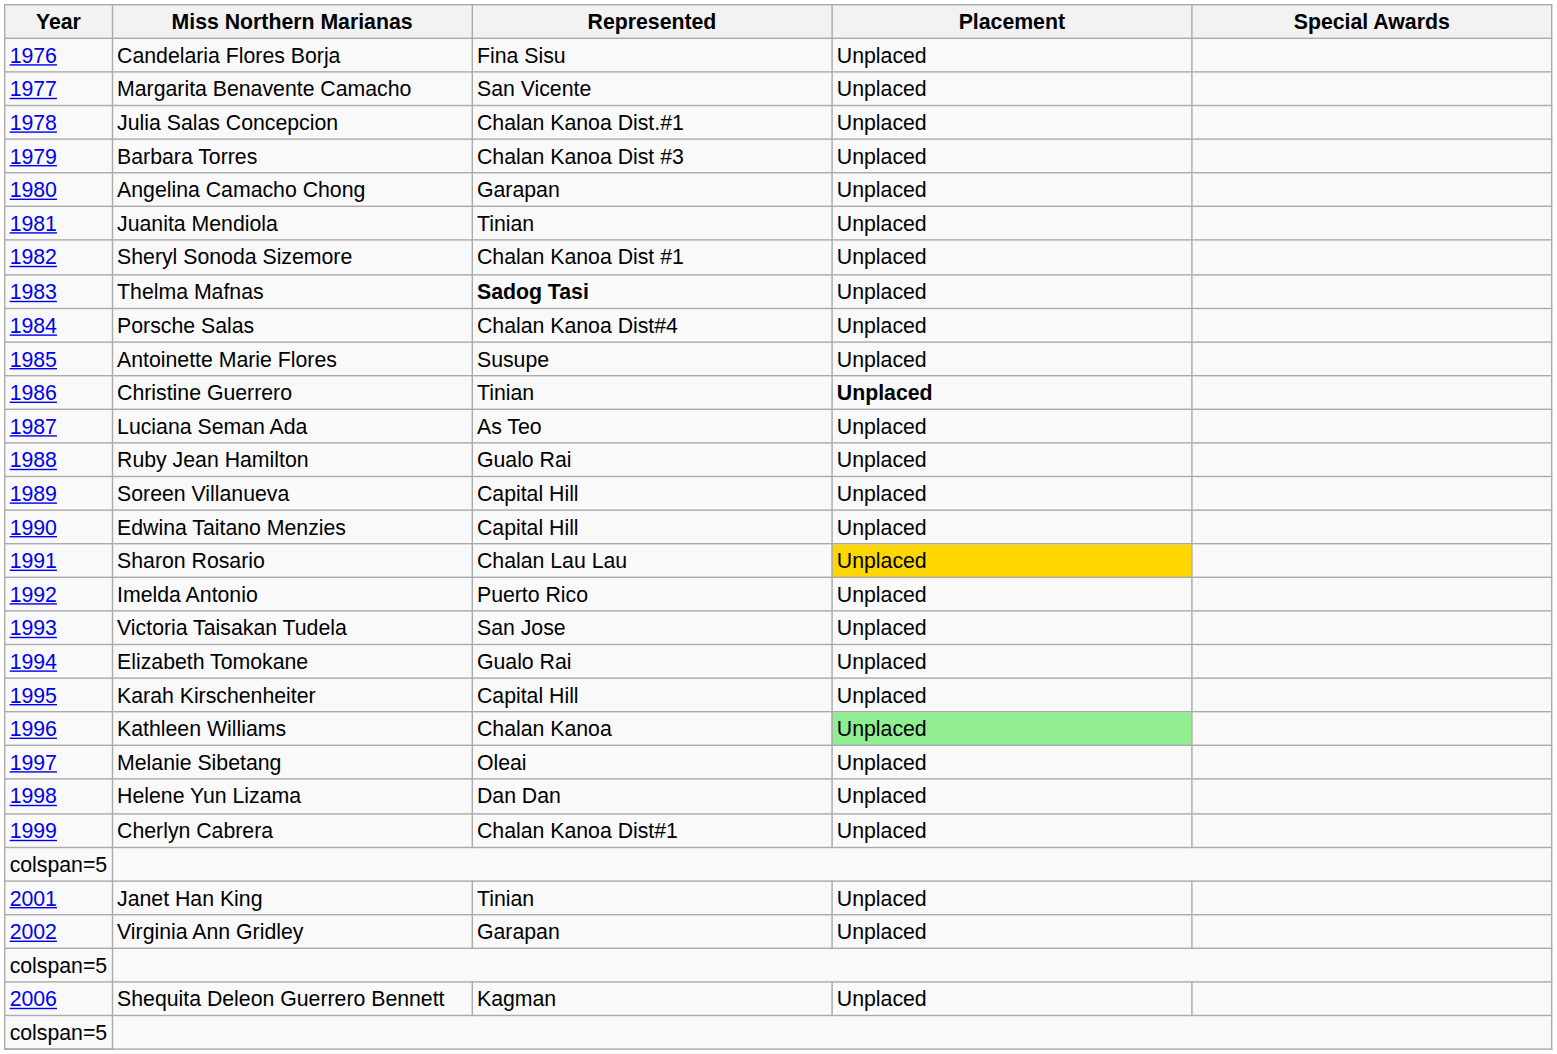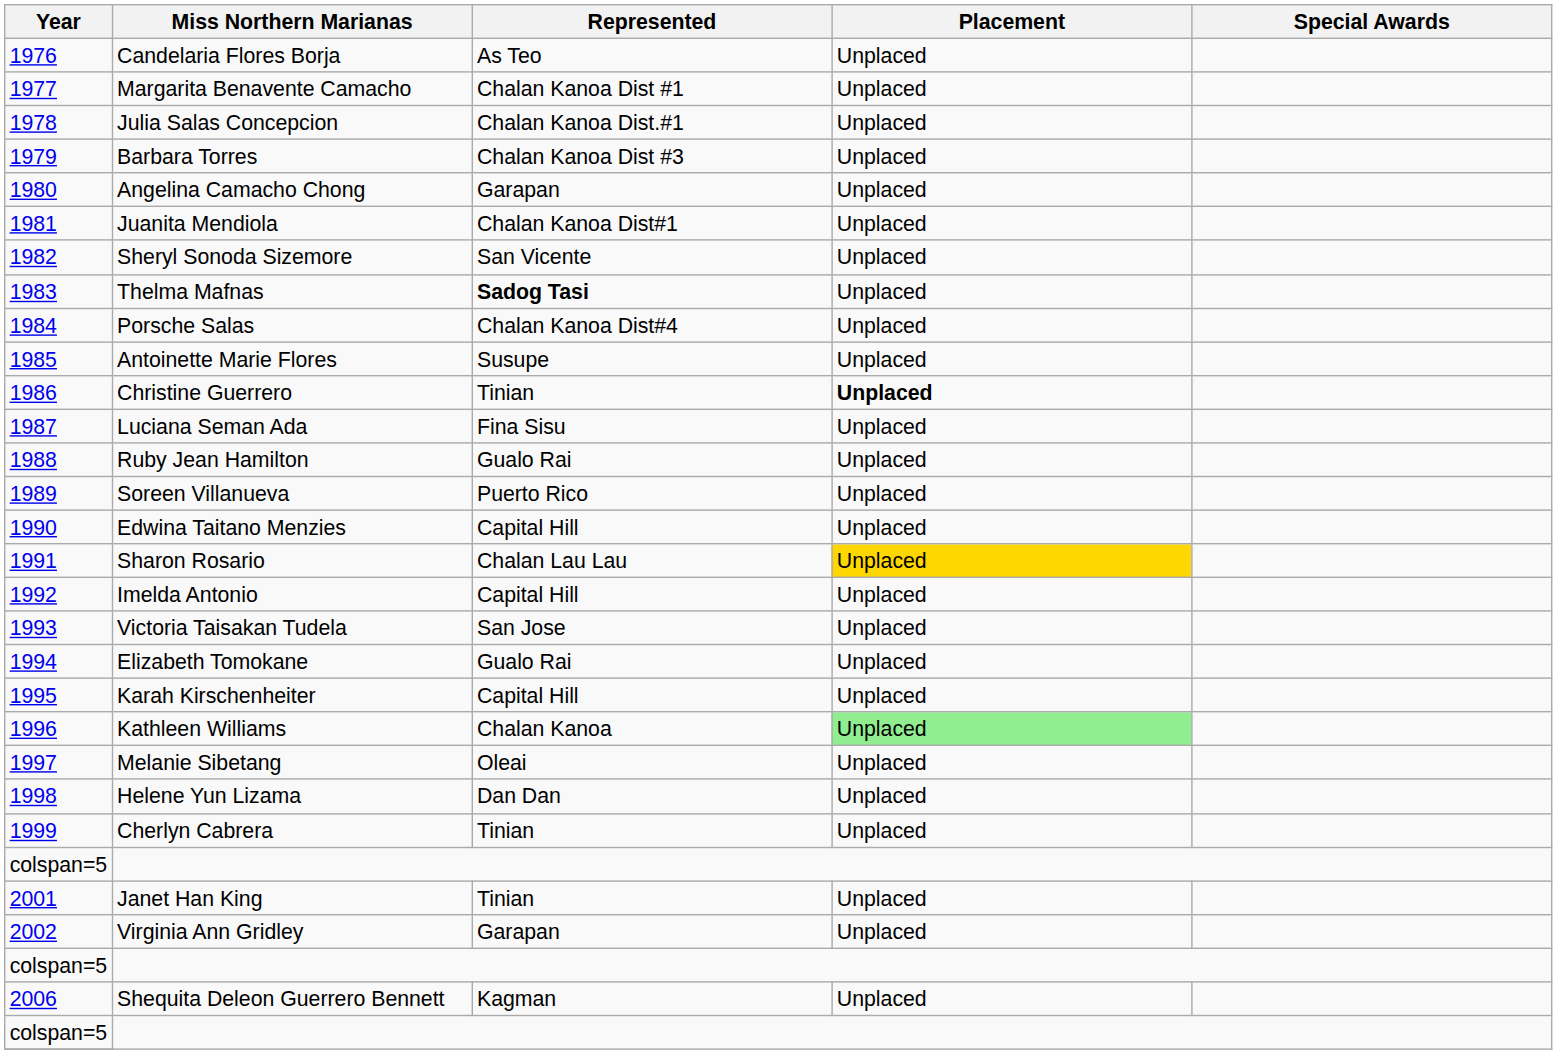(521, 55) Fina Sisu -> (509, 55) As Teo
(534, 89) San Vicente -> (580, 89) Chalan Kanoa Dist #1
(506, 224) Tinian -> (577, 224) Chalan Kanoa Dist#1
(580, 258) Chalan Kanoa Dist #1 -> (534, 258) San Vicente
(509, 426) As Teo -> (521, 426) Fina Sisu
(528, 493) Capital Hill -> (533, 493) Puerto Rico
(533, 594) Puerto Rico -> (528, 594) Capital Hill
(577, 830) Chalan Kanoa Dist#1 -> (506, 830) Tinian
